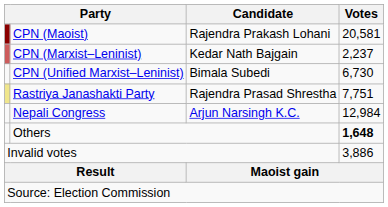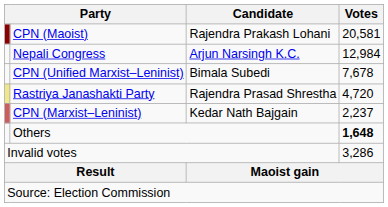rows swapped: (59, 113) <-> (77, 53)
(358, 73) 6,730 -> (358, 73) 7,678
(358, 93) 7,751 -> (358, 93) 4,720
(358, 152) 3,886 -> (358, 152) 3,286
